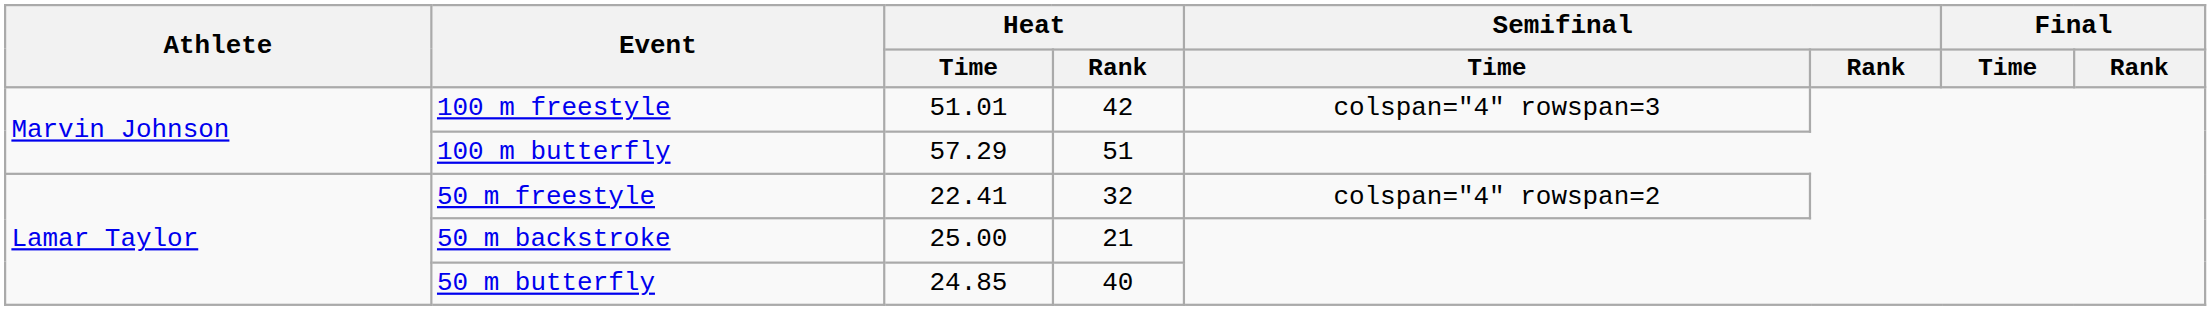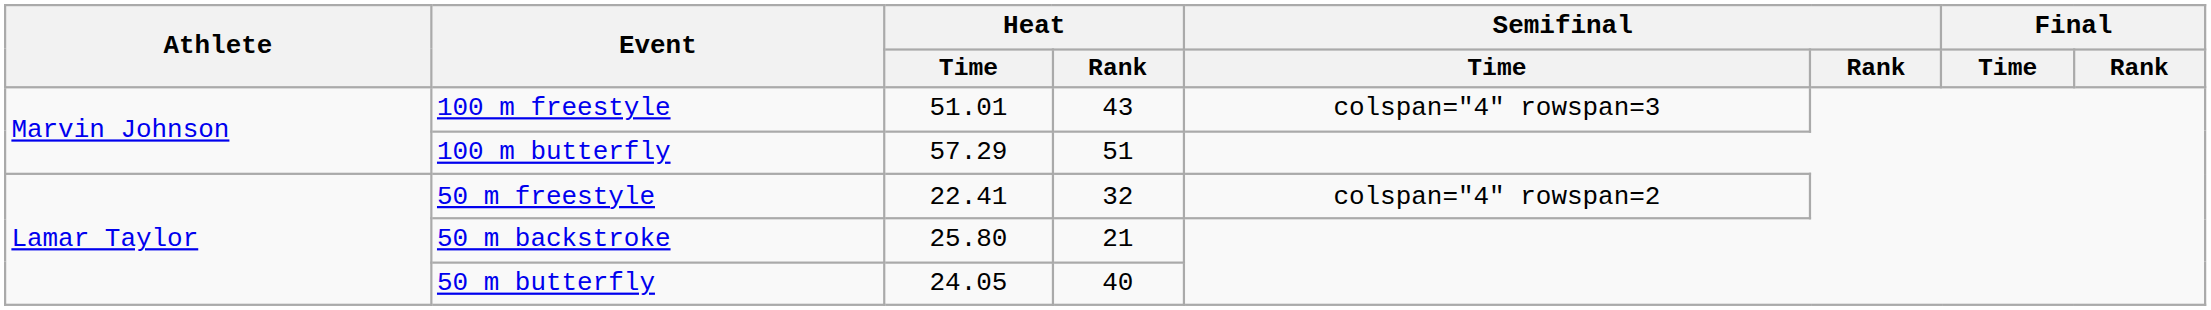(1118, 109) 42 -> (1118, 109) 43
(968, 240) 25.00 -> (968, 240) 25.80
(968, 284) 24.85 -> (968, 284) 24.05
